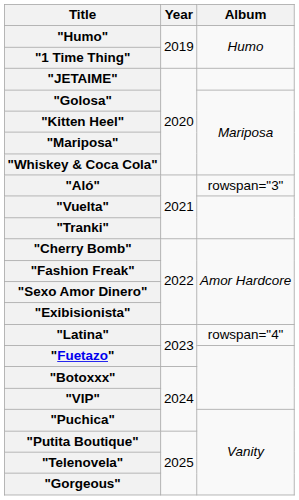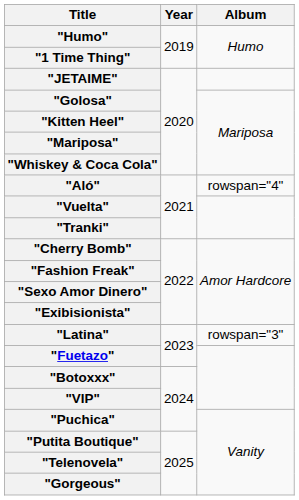(246, 185) rowspan="3" -> (246, 185) rowspan="4"
(246, 334) rowspan="4" -> (246, 334) rowspan="3"
